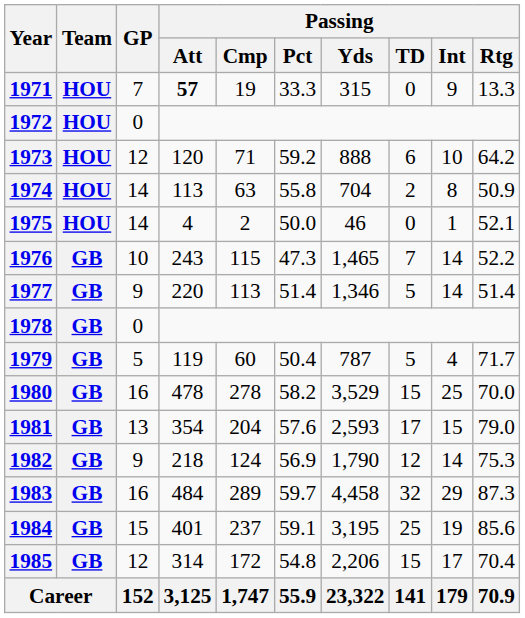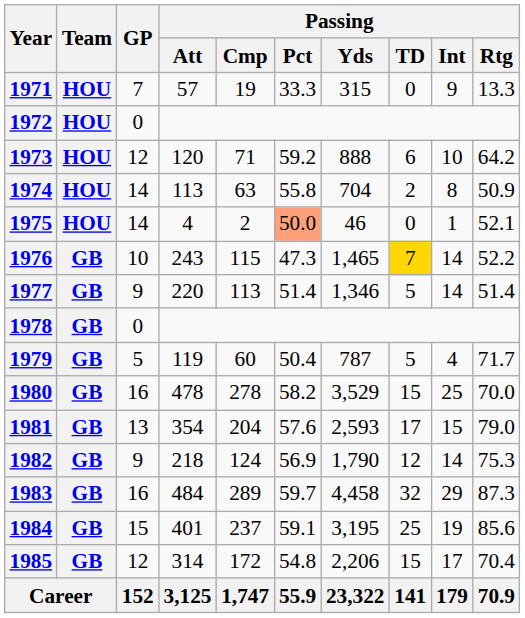(187, 88) bold -> (187, 88) normal
(298, 223) no background -> (298, 223) lightsalmon background
(410, 257) no background -> (410, 257) gold background
